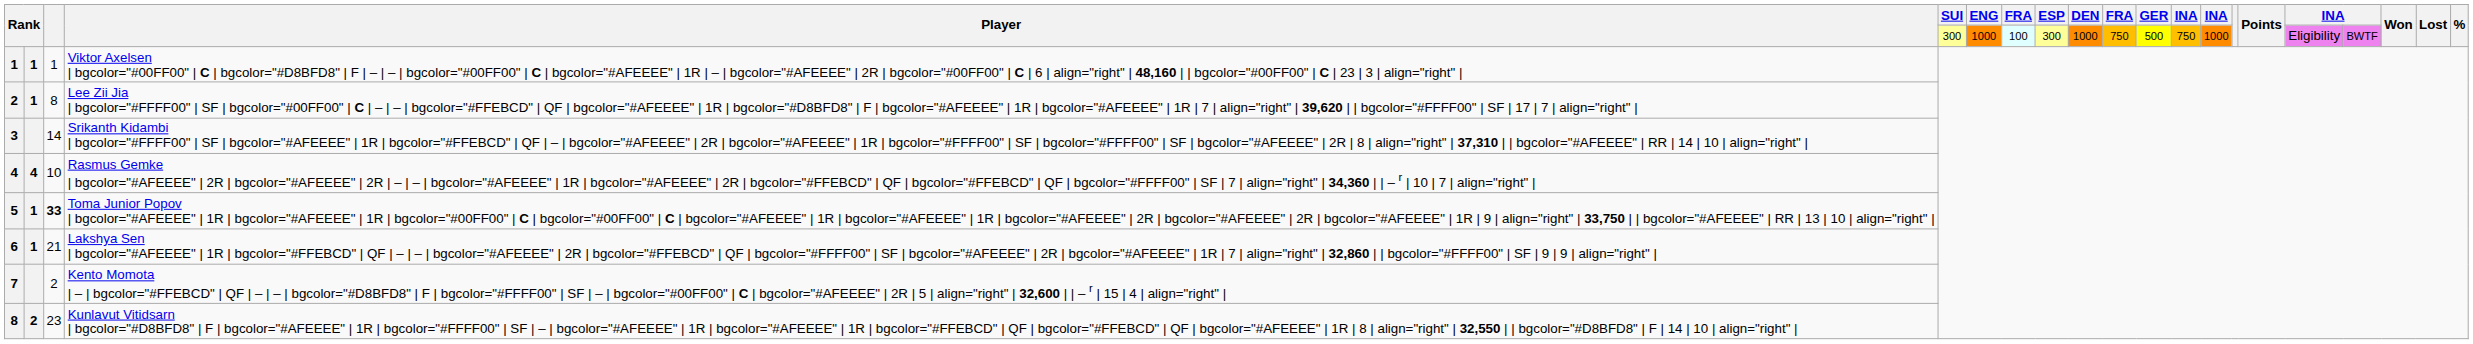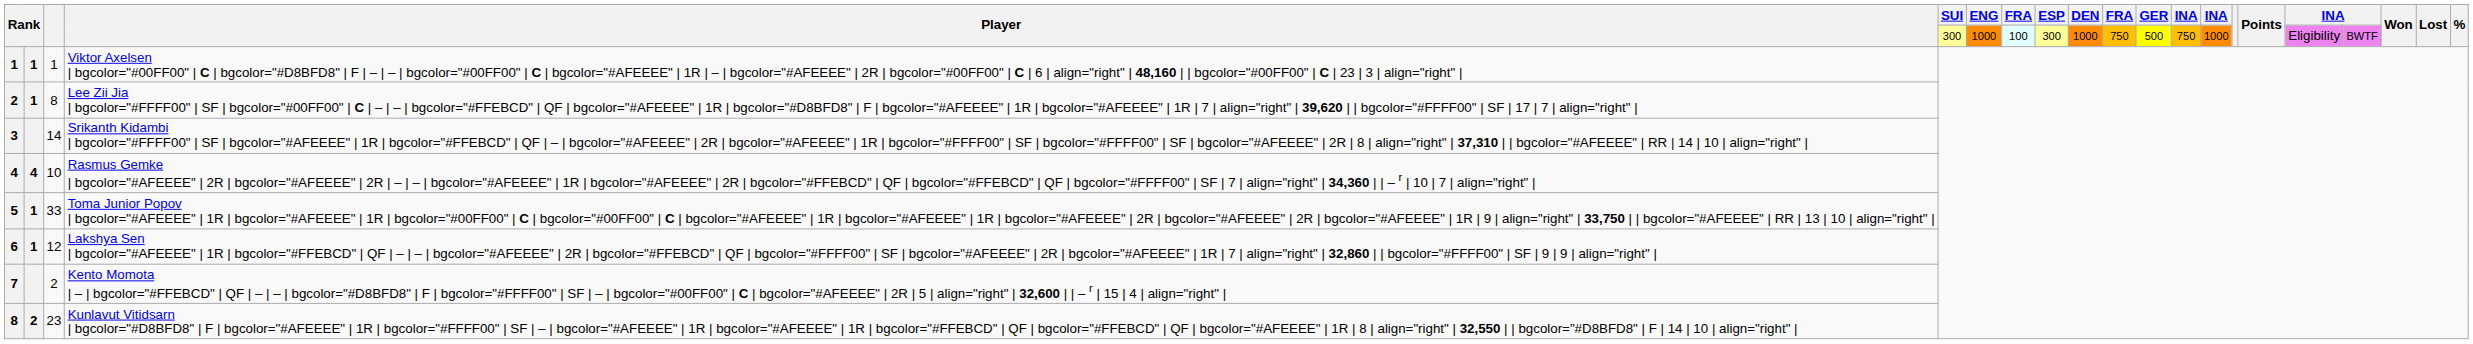(54, 210) bold -> (54, 210) normal
(54, 246) 21 -> (54, 246) 12
